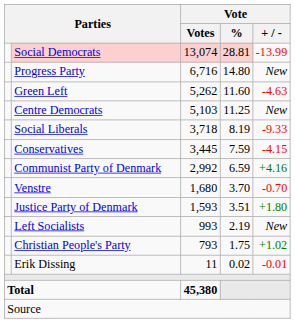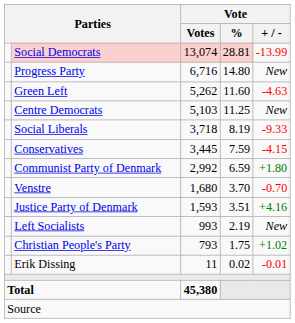(273, 168) +4.16 -> (273, 168) +1.80
(273, 206) +1.80 -> (273, 206) +4.16
